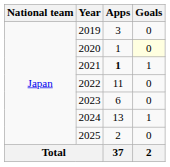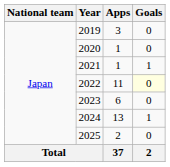(149, 48) lightyellow background -> (149, 48) no background
(118, 65) bold -> (118, 65) normal
(149, 83) no background -> (149, 83) lightyellow background
